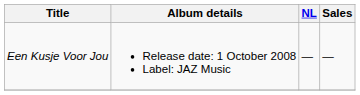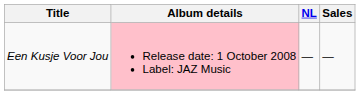(205, 63) no background -> (205, 63) pink background
